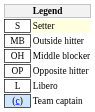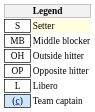(58, 41) Outside hitter -> (61, 41) Middle blocker
(61, 56) Middle blocker -> (58, 56) Outside hitter
